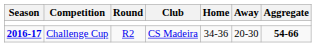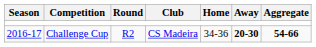(24, 34) bold -> (24, 34) normal
(246, 34) normal -> (246, 34) bold
